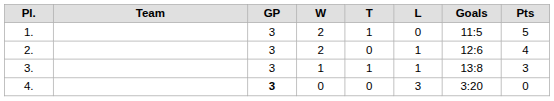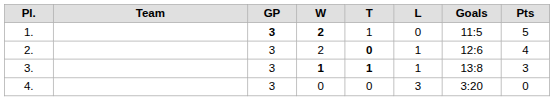(272, 31) normal -> (272, 31) bold
(321, 31) normal -> (321, 31) bold
(369, 50) normal -> (369, 50) bold
(321, 68) normal -> (321, 68) bold
(369, 68) normal -> (369, 68) bold
(272, 86) bold -> (272, 86) normal
